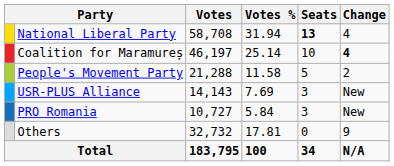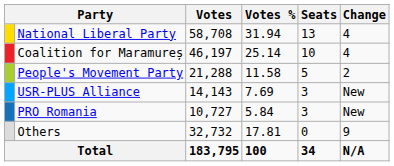(308, 34) bold -> (308, 34) normal
(346, 53) bold -> (346, 53) normal
